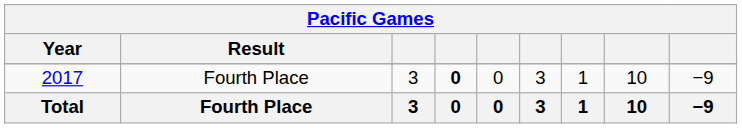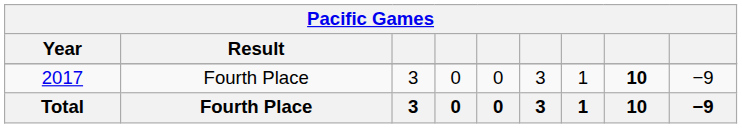(456, 78) bold -> (456, 78) normal
(637, 78) normal -> (637, 78) bold
